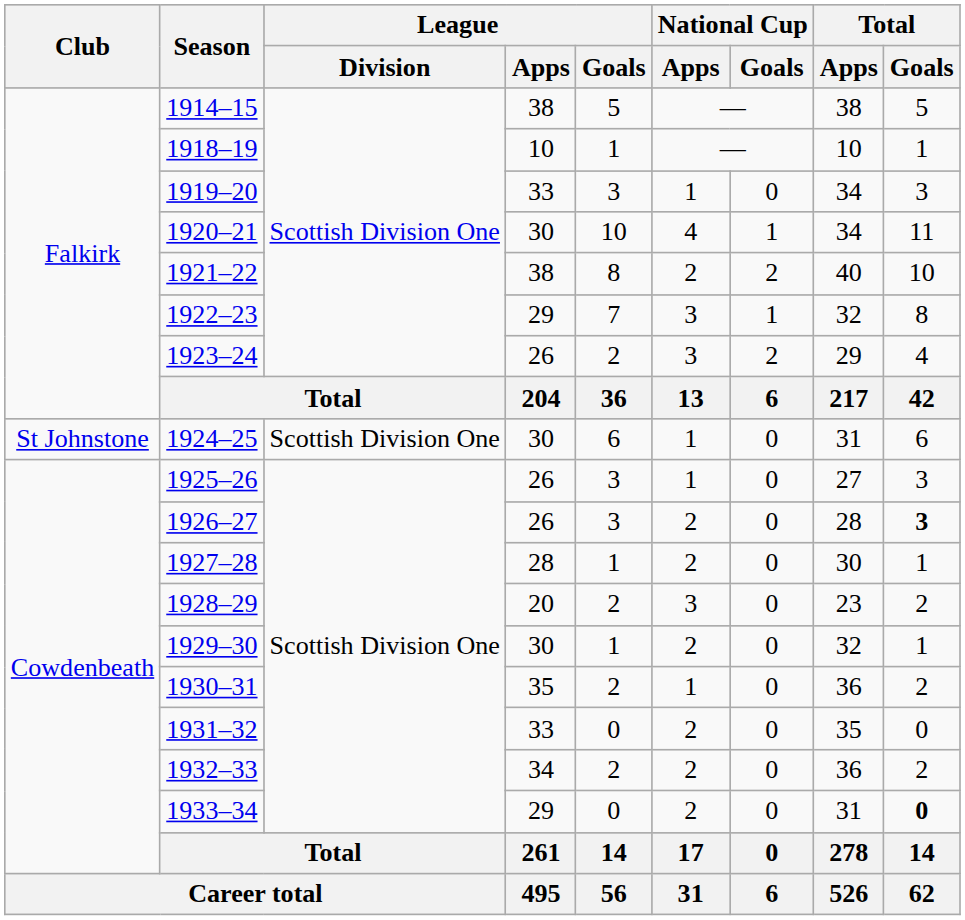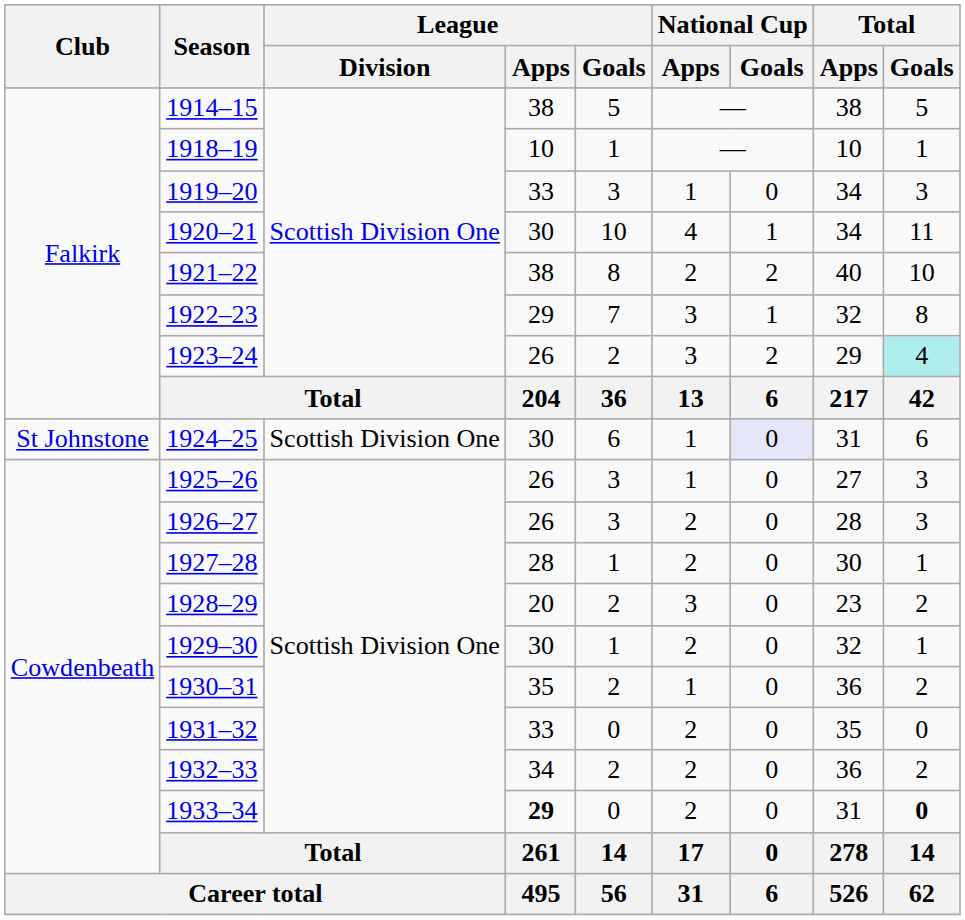(922, 356) no background -> (922, 356) paleturquoise background
(772, 438) no background -> (772, 438) lavender background
(922, 521) bold -> (922, 521) normal
(541, 811) normal -> (541, 811) bold
